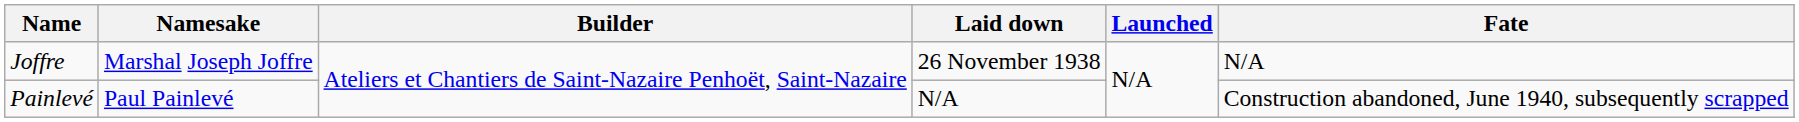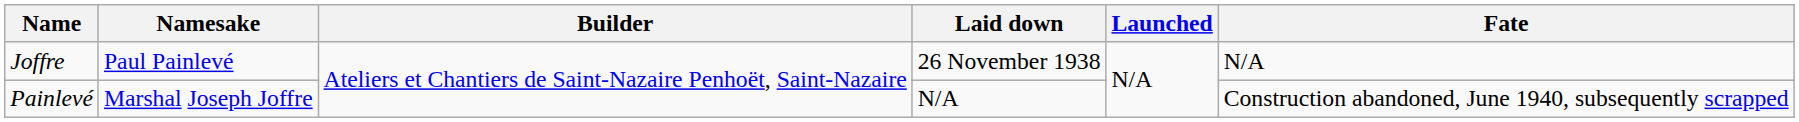(208, 60) Marshal Joseph Joffre -> (169, 60) Paul Painlevé
(169, 98) Paul Painlevé -> (208, 98) Marshal Joseph Joffre
